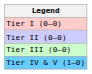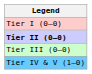(36, 36) normal -> (36, 36) bold
